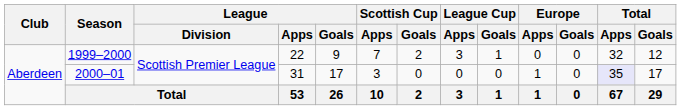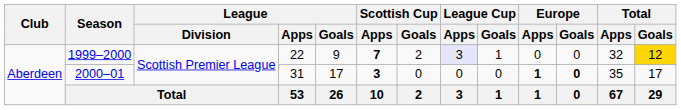(377, 54) normal -> (377, 54) bold
(459, 54) no background -> (459, 54) lavender background
(655, 54) no background -> (655, 54) gold background
(377, 74) normal -> (377, 74) bold
(538, 74) normal -> (538, 74) bold
(577, 74) normal -> (577, 74) bold
(616, 74) lavender background -> (616, 74) no background
